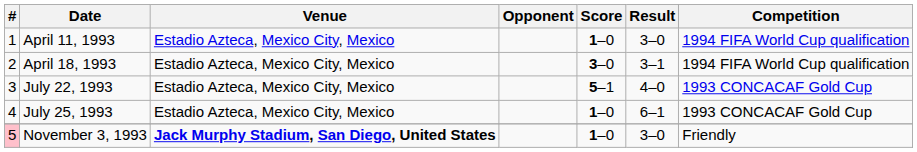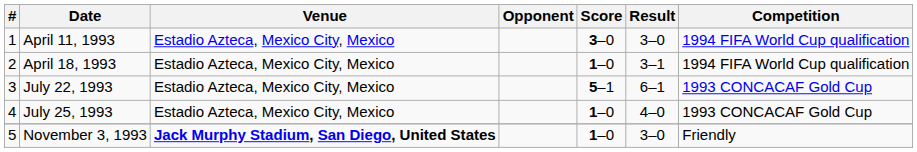(602, 40) 1–0 -> (602, 40) 3–0
(602, 64) 3–0 -> (602, 64) 1–0
(652, 87) 4–0 -> (652, 87) 6–1
(652, 111) 6–1 -> (652, 111) 4–0
(12, 135) pink background -> (12, 135) no background
